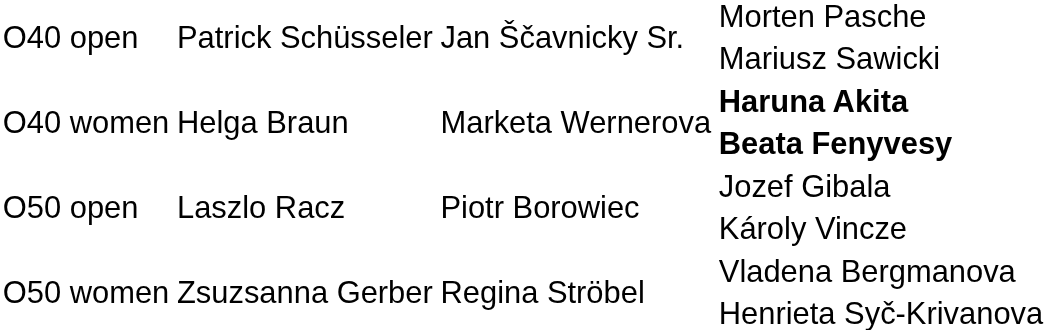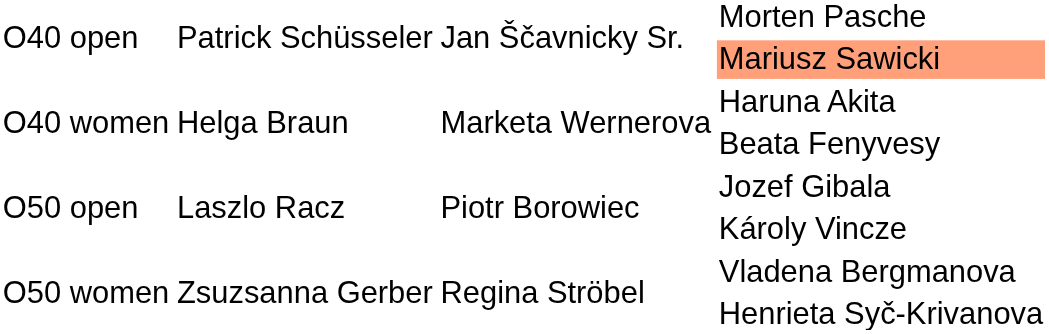(829, 59) no background -> (829, 59) lightsalmon background
(813, 101) bold -> (807, 101) normal
(836, 144) bold -> (830, 144) normal
